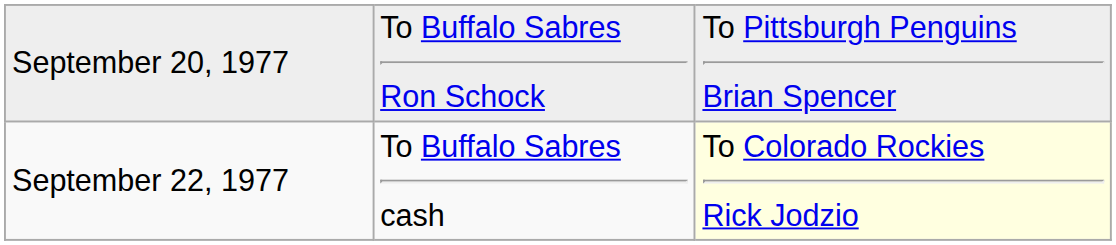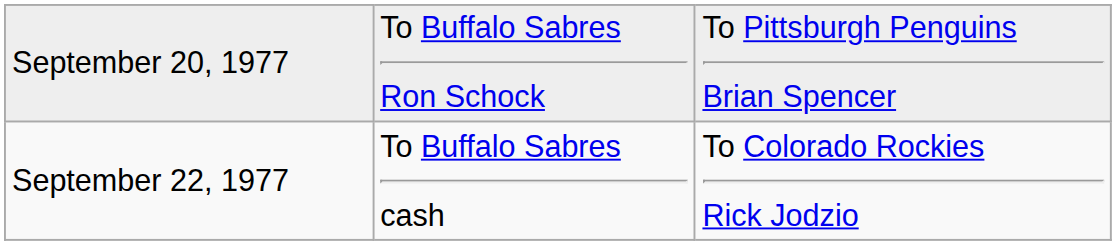(903, 180) lightyellow background -> (903, 180) no background
